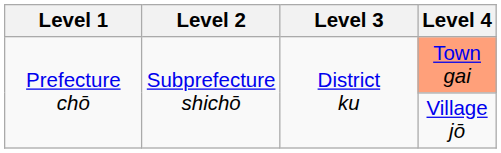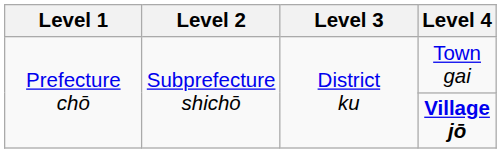(457, 64) lightsalmon background -> (457, 64) no background
(457, 120) normal -> (457, 120) bold
